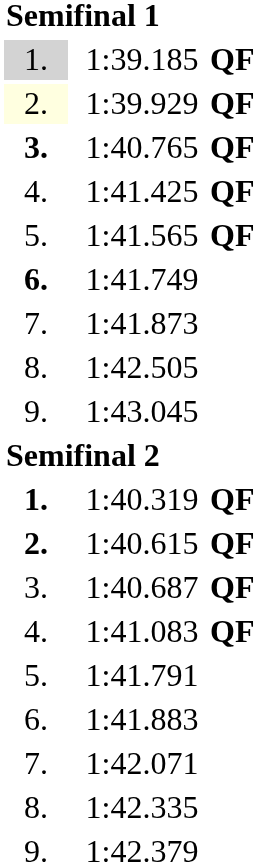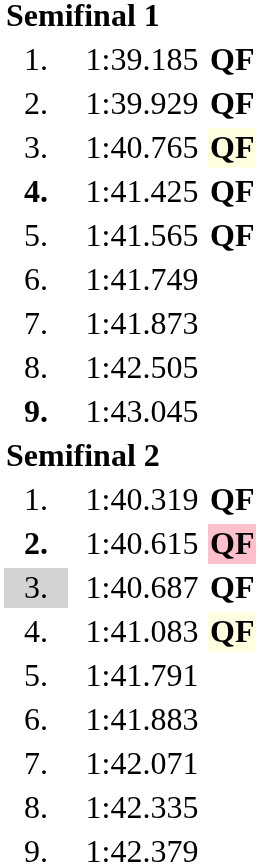(36, 59) lightgrey background -> (36, 59) no background
(36, 103) lightyellow background -> (36, 103) no background
(36, 147) bold -> (36, 147) normal
(232, 147) no background -> (232, 147) lightyellow background
(36, 191) normal -> (36, 191) bold
(36, 279) bold -> (36, 279) normal
(36, 411) normal -> (36, 411) bold
(36, 499) bold -> (36, 499) normal
(232, 543) no background -> (232, 543) pink background
(36, 587) no background -> (36, 587) lightgrey background
(232, 631) no background -> (232, 631) lightyellow background
